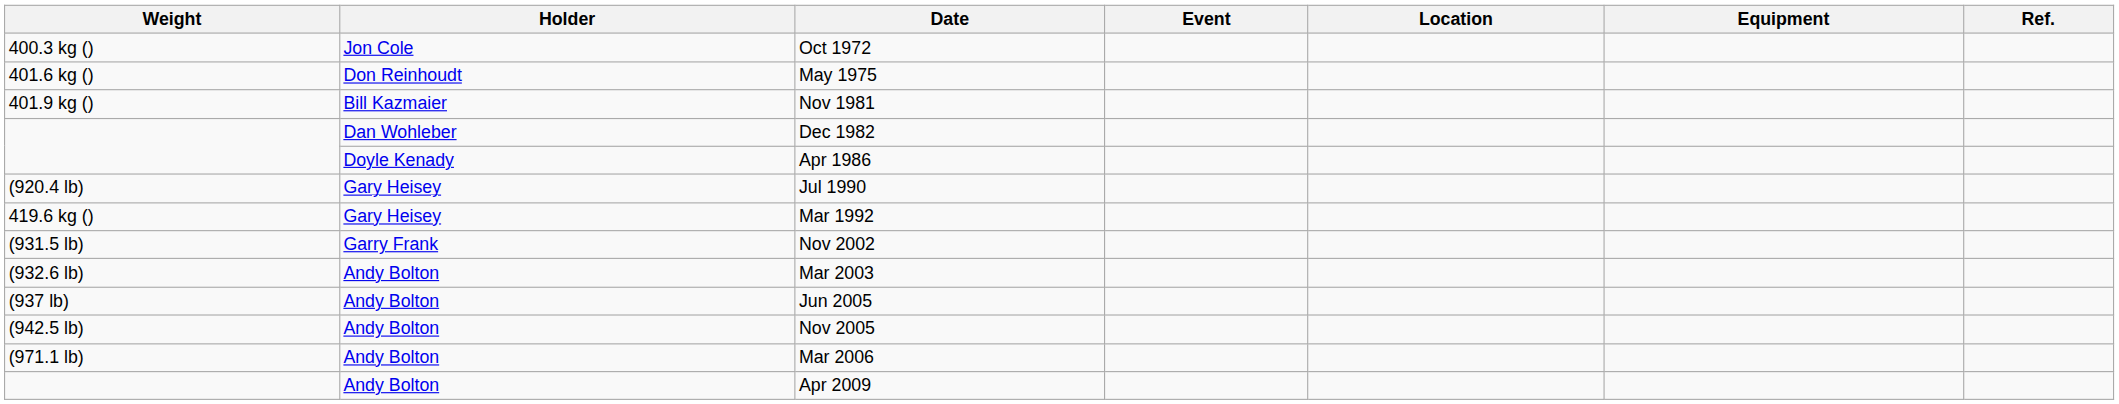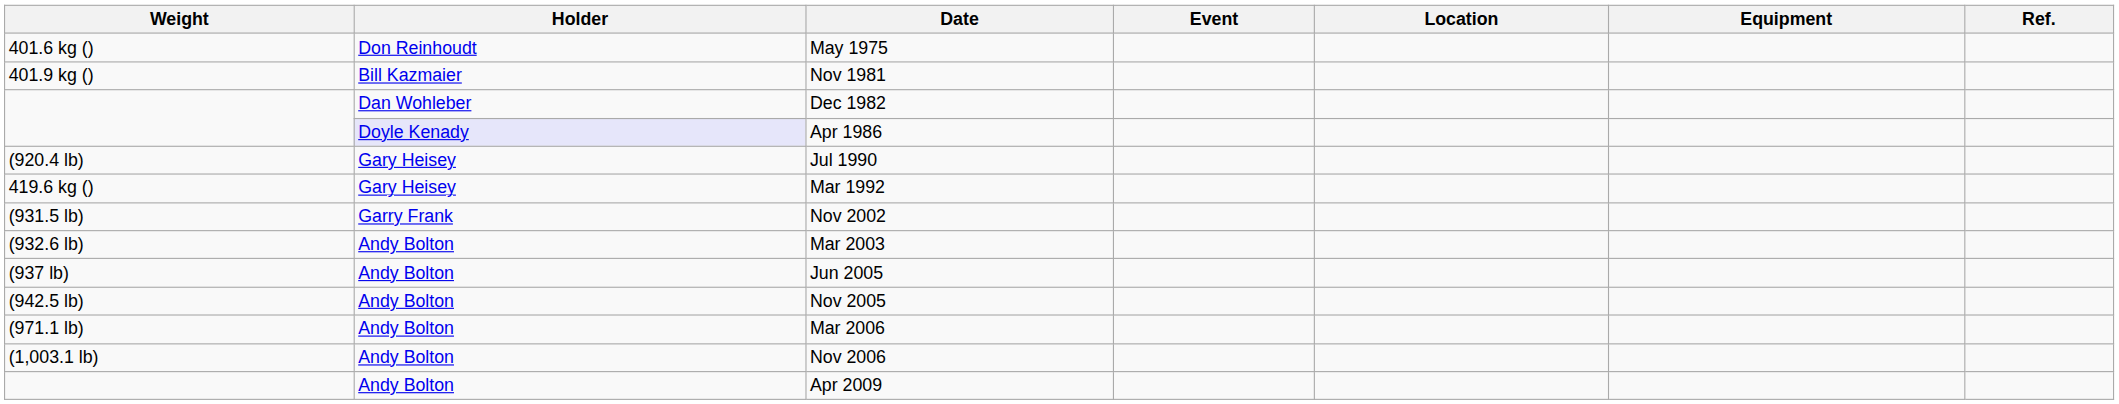- row: (835, 47)
(399, 160) no background -> (414, 132) lavender background
+ row: (848, 357)
